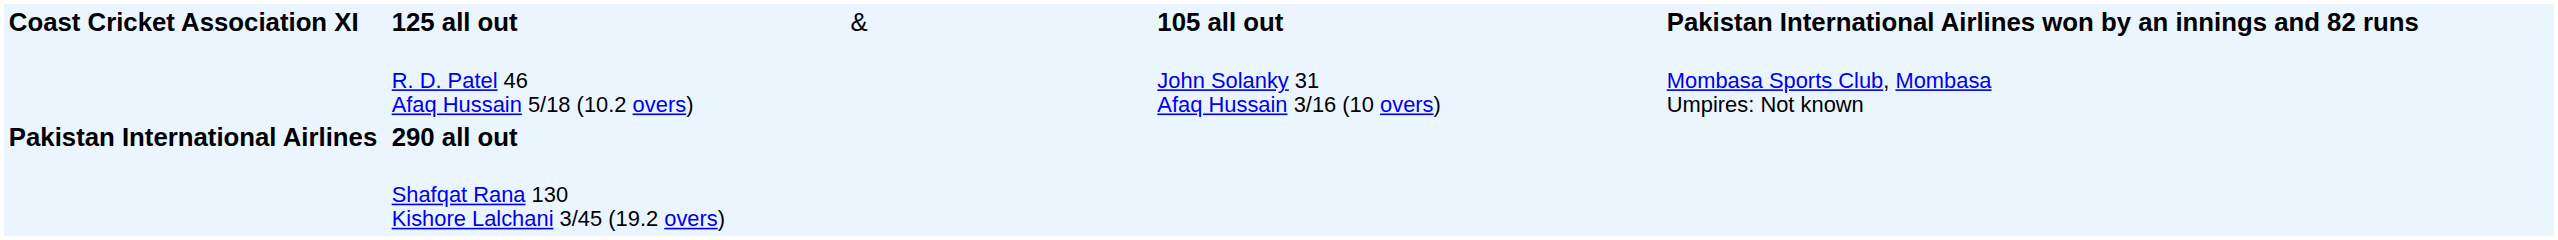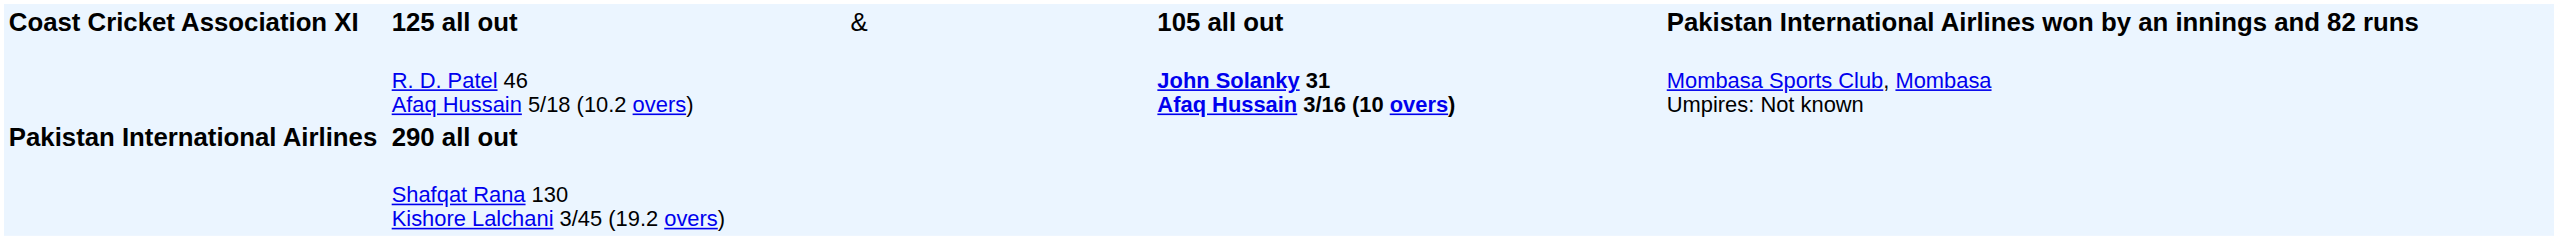(1299, 93) normal -> (1306, 93) bold
